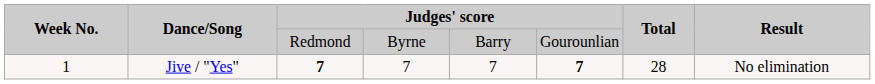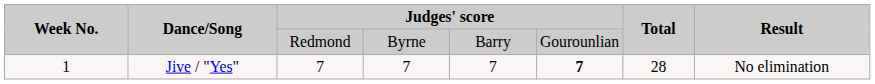(320, 66) bold -> (320, 66) normal
